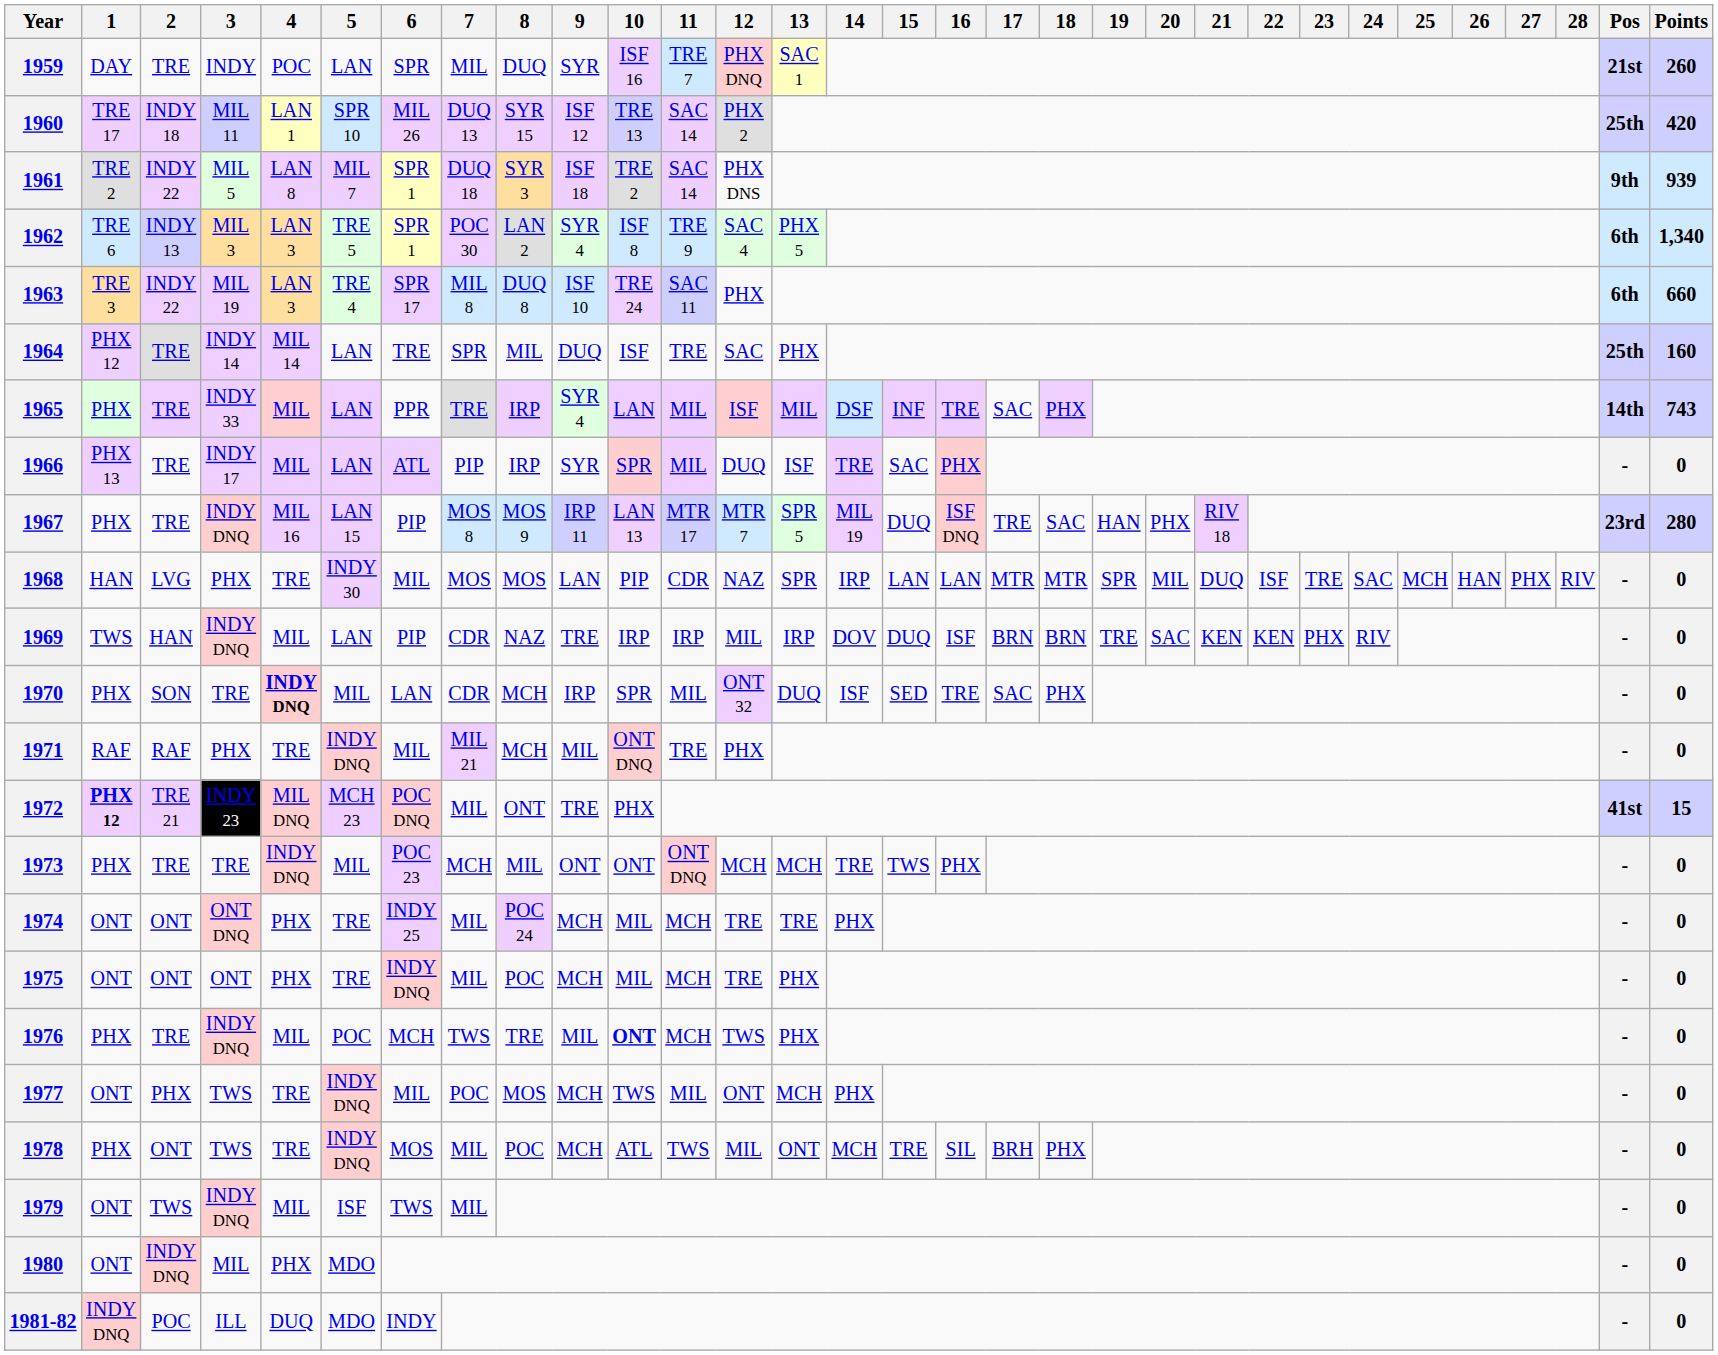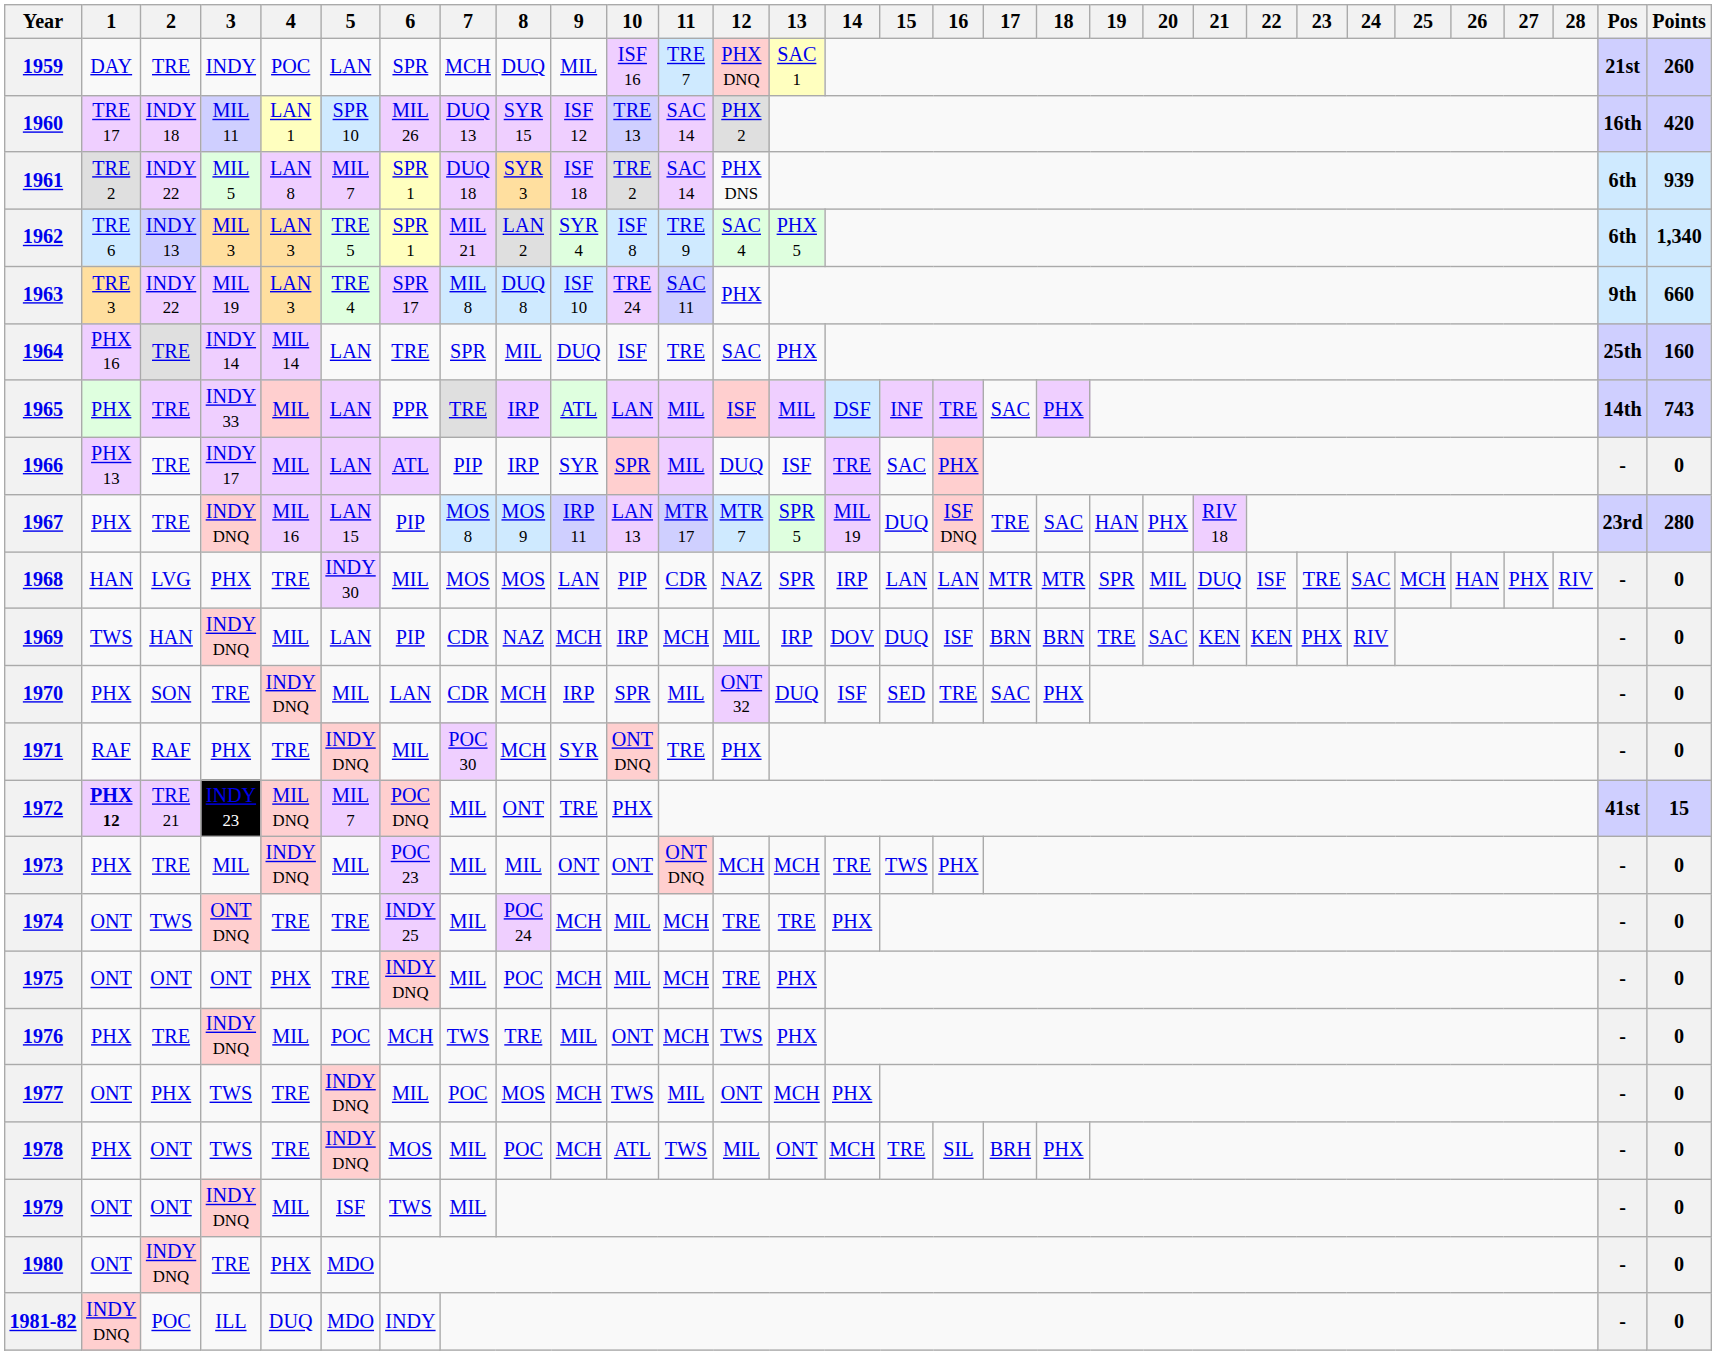(469, 66) MIL -> (468, 66) MCH
(580, 66) SYR -> (579, 66) MIL
(1625, 123) 25th -> (1623, 123) 16th
(1625, 180) 9th -> (1623, 180) 6th
(469, 237) POC 30 -> (468, 237) MIL 21
(1625, 294) 6th -> (1623, 294) 9th
(111, 351) PHX 12 -> (111, 351) PHX 16
(580, 408) SYR 4 -> (579, 408) ATL
(580, 637) TRE -> (579, 637) MCH
(688, 637) IRP -> (686, 637) MCH
(291, 694) bold -> (291, 694) normal
(469, 751) MIL 21 -> (468, 751) POC 30
(580, 751) MIL -> (579, 751) SYR
(352, 808) MCH 23 -> (351, 808) MIL 7
(231, 865) TRE -> (231, 865) MIL
(469, 865) MCH -> (468, 865) MIL
(171, 922) ONT -> (171, 922) TWS
(291, 922) PHX -> (291, 922) TRE
(634, 1036) bold -> (632, 1036) normal
(171, 1207) TWS -> (171, 1207) ONT
(231, 1264) MIL -> (231, 1264) TRE
